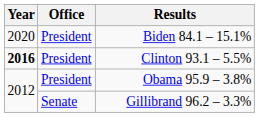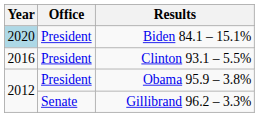(21, 36) no background -> (21, 36) lightblue background
(21, 58) bold -> (21, 58) normal
